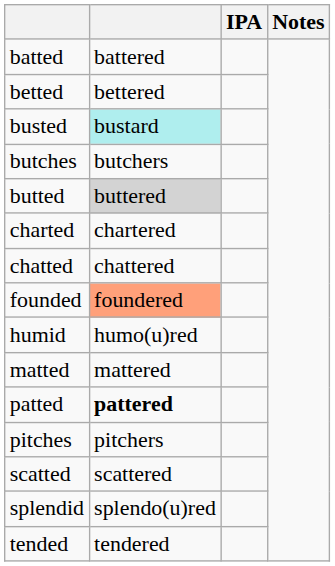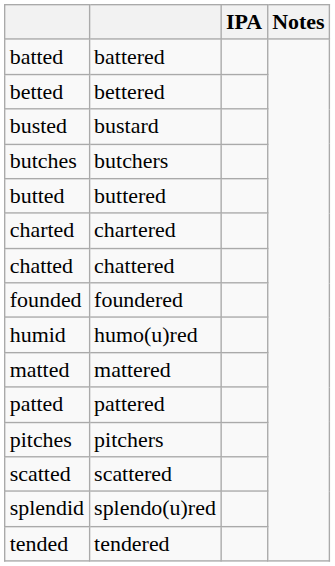(126, 126) paleturquoise background -> (126, 126) no background
(130, 195) lightgrey background -> (130, 195) no background
(139, 299) lightsalmon background -> (139, 299) no background
(133, 404) bold -> (129, 404) normal
